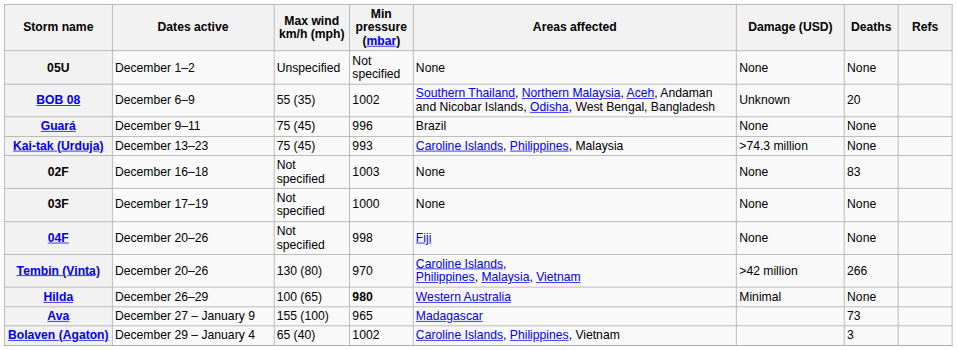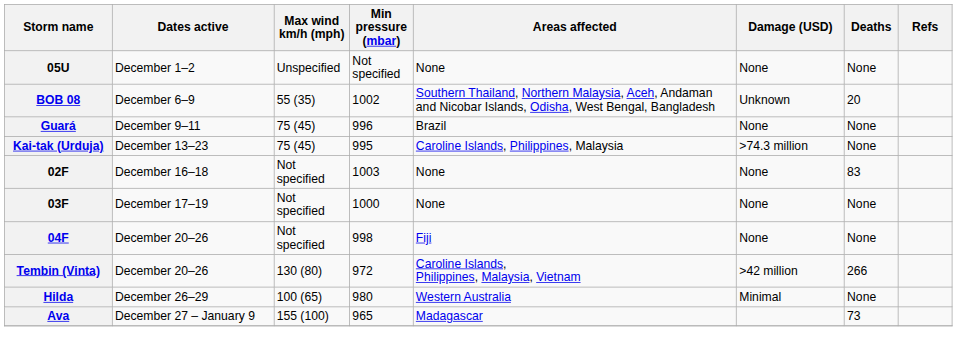(363, 146) 993 -> (363, 146) 995
(363, 271) 970 -> (363, 271) 972
(363, 297) bold -> (363, 297) normal
- row: (58, 335)
